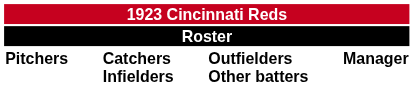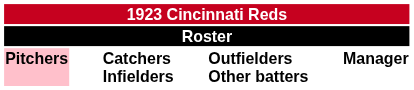(37, 58) no background -> (37, 58) pink background
